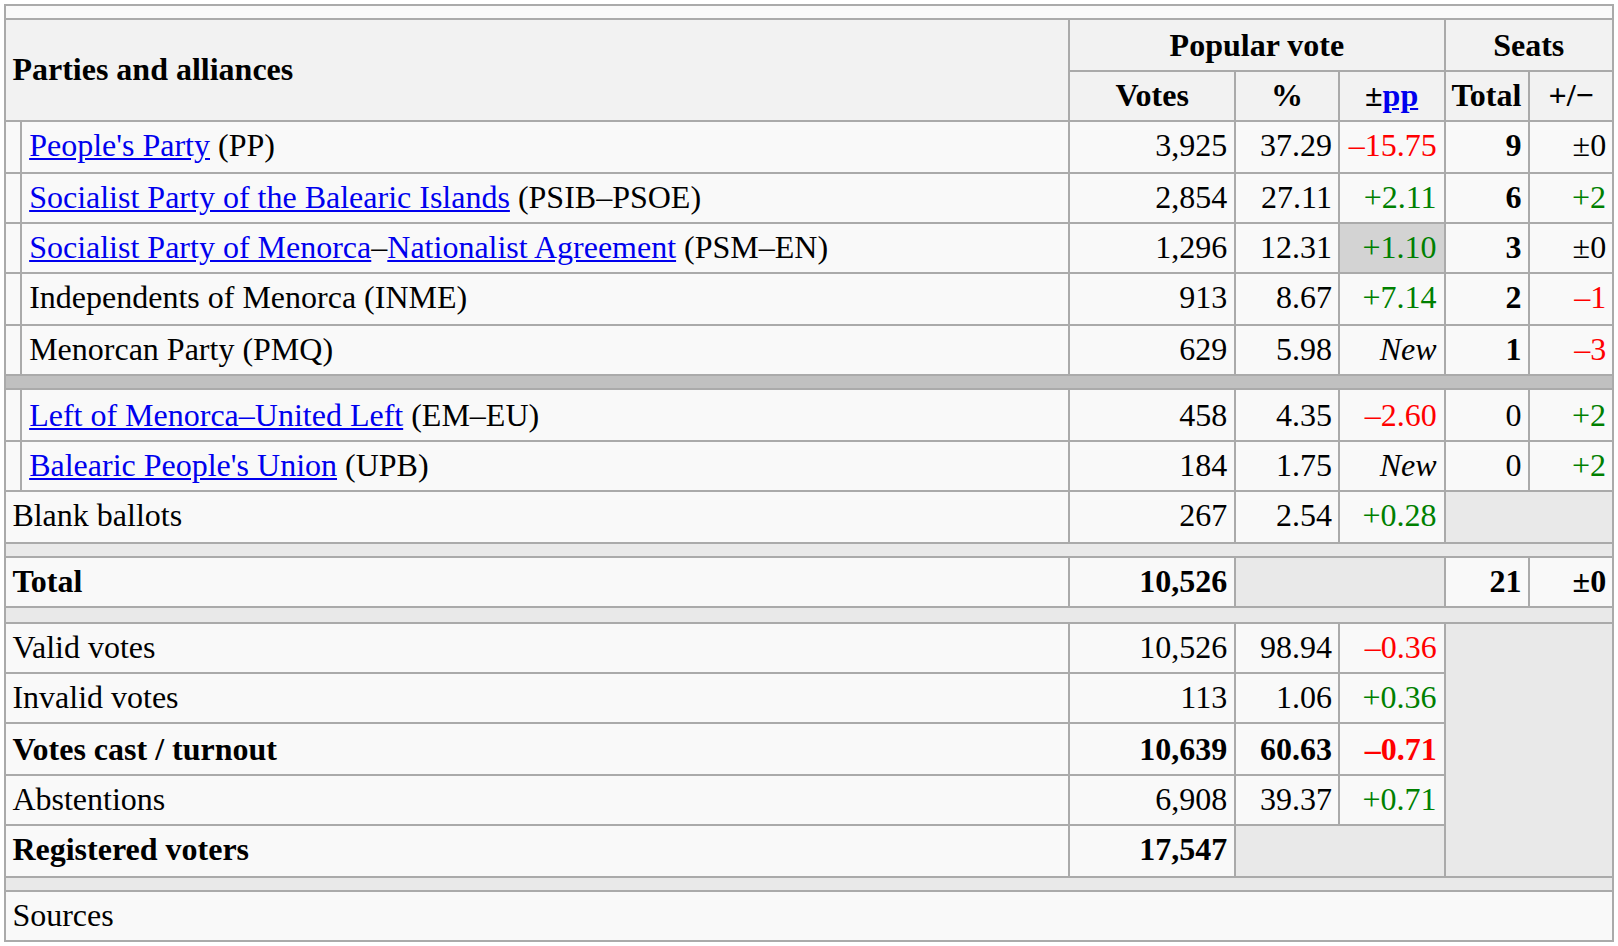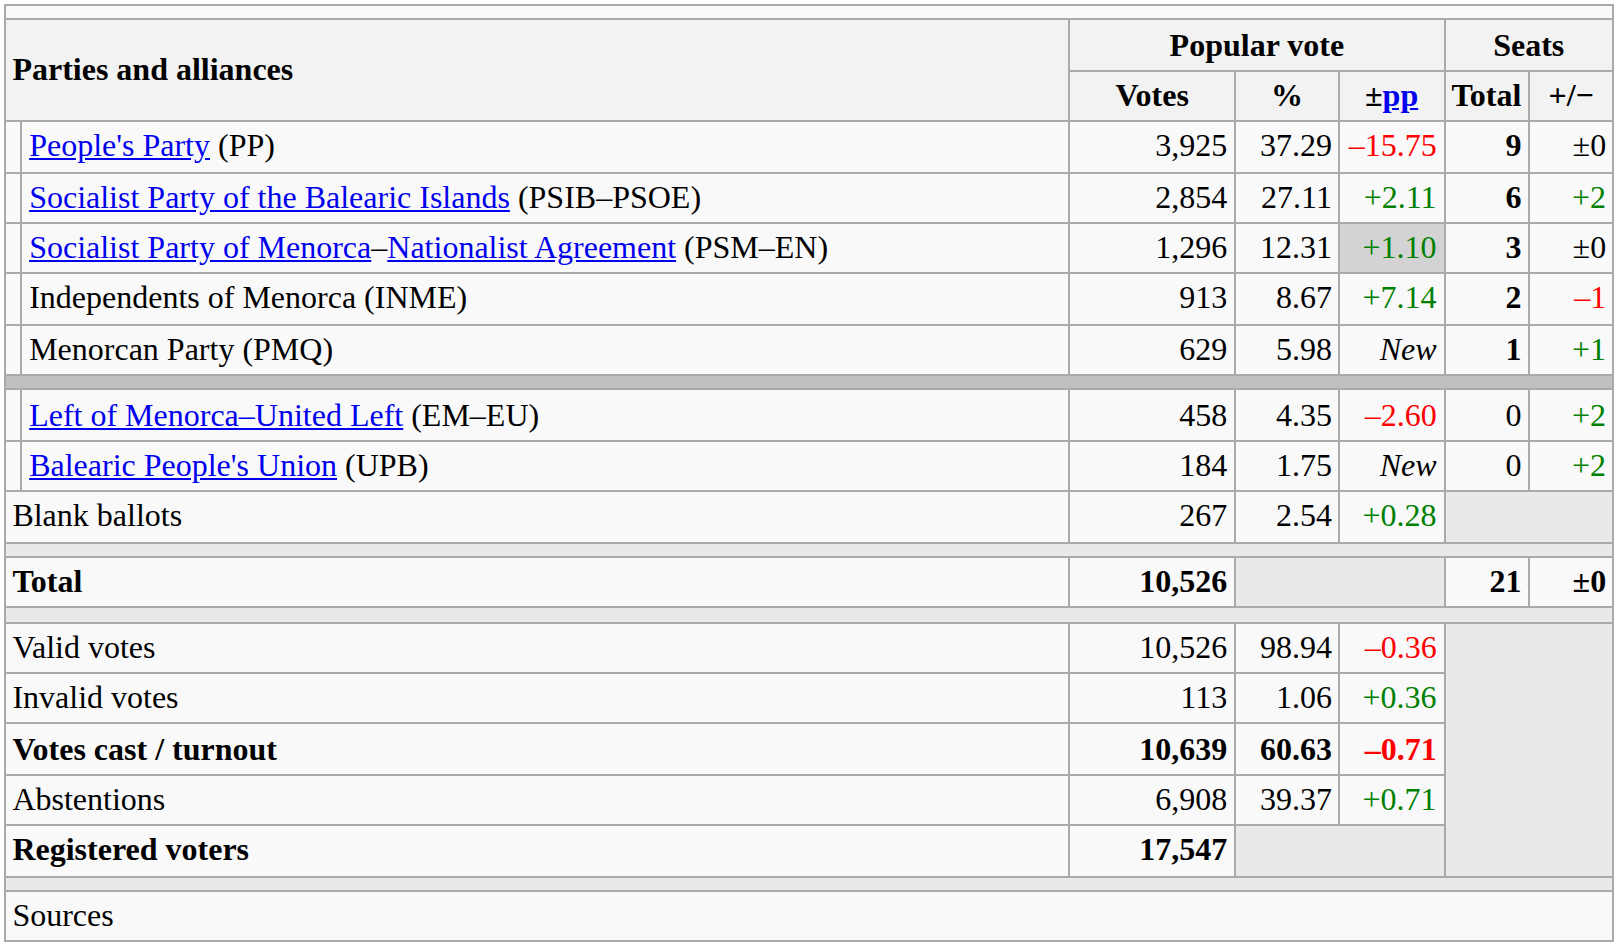(1590, 349) –3 -> (1589, 349) +1
